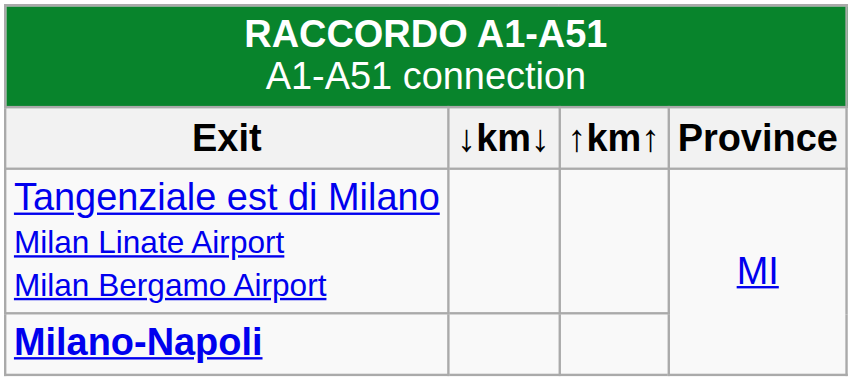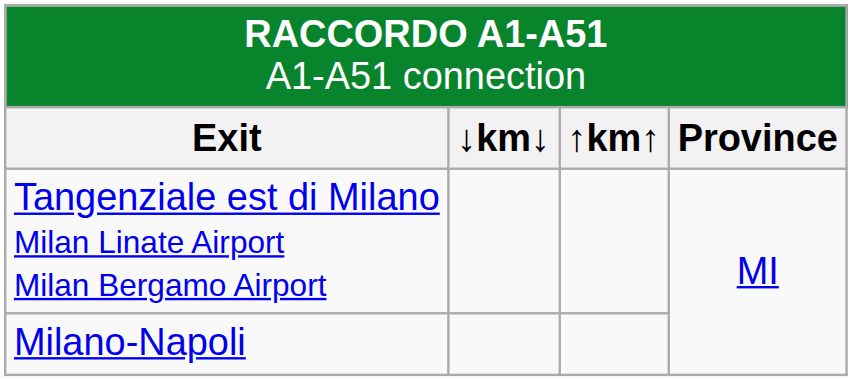(138, 342) bold -> (130, 342) normal
